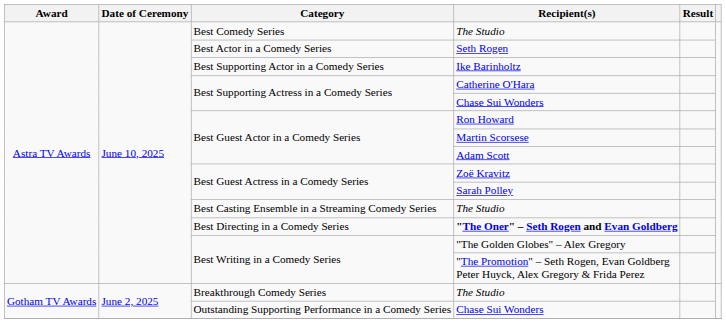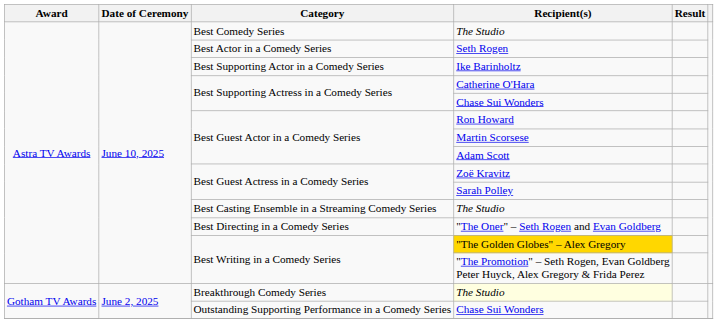(567, 226) bold -> (559, 226) normal
(541, 244) no background -> (541, 244) gold background
(480, 292) no background -> (480, 292) lightyellow background
